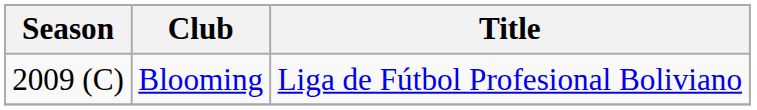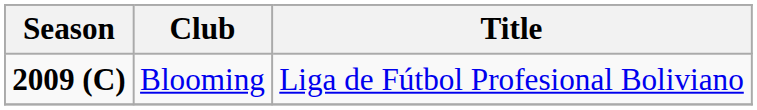(68, 78) normal -> (69, 78) bold
